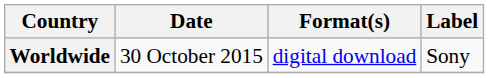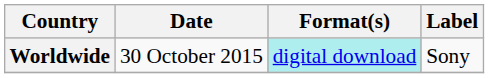(345, 55) no background -> (345, 55) paleturquoise background
